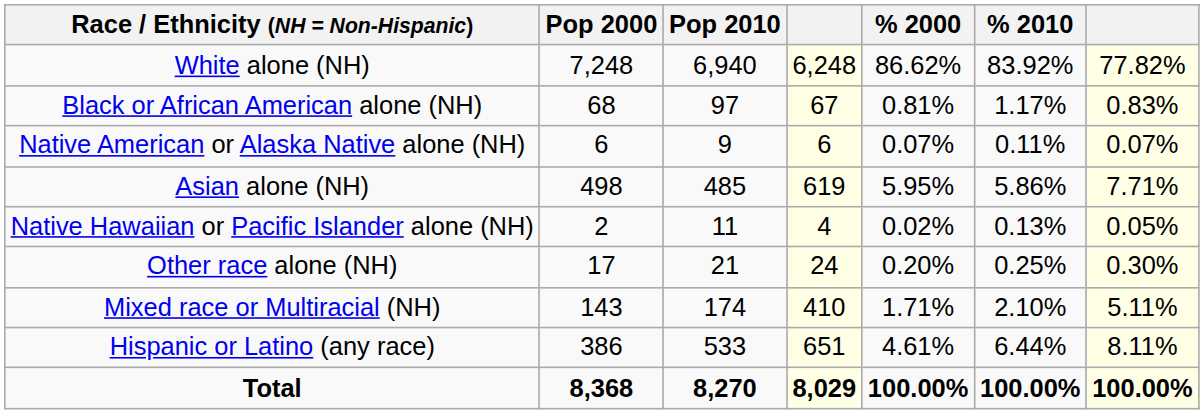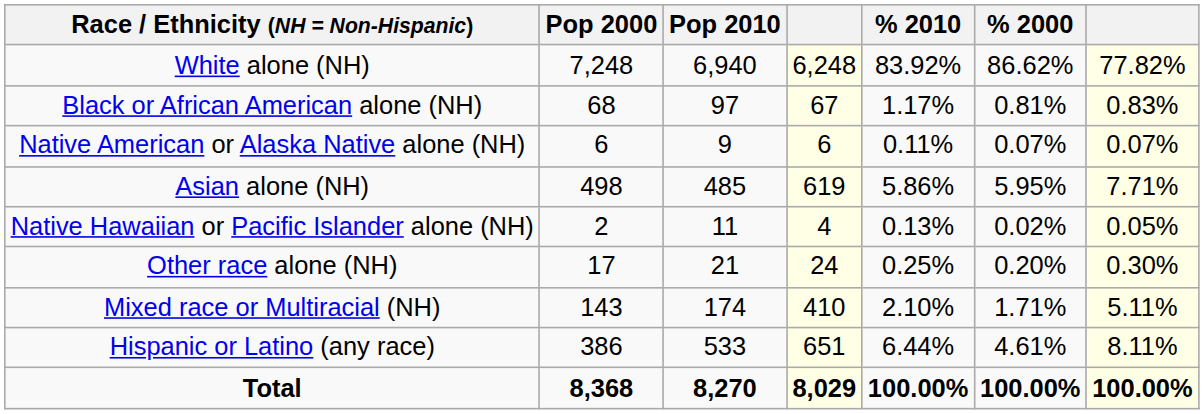columns swapped: (918, 24) <-> (1030, 24)
